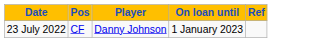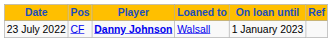+ column: (202, 12)
(130, 29) normal -> (133, 29) bold
